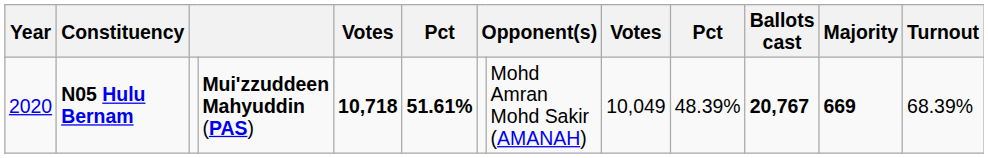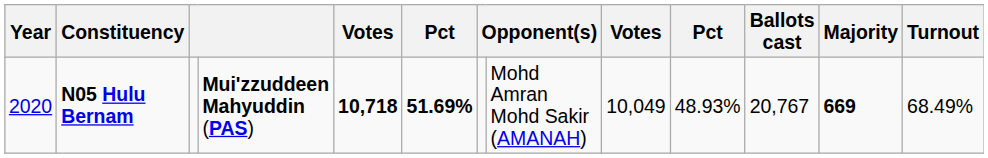(440, 105) 51.61% -> (440, 105) 51.69%
(708, 105) 48.39% -> (708, 105) 48.93%
(779, 105) bold -> (779, 105) normal
(940, 105) 68.39% -> (940, 105) 68.49%
